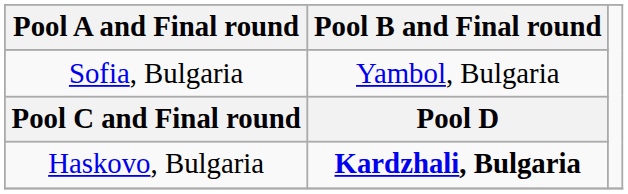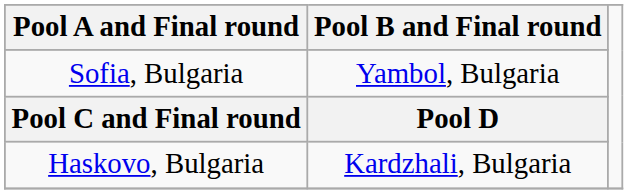(458, 164) bold -> (458, 164) normal
